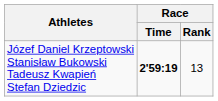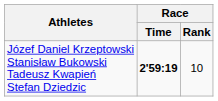(197, 69) 13 -> (197, 69) 10
